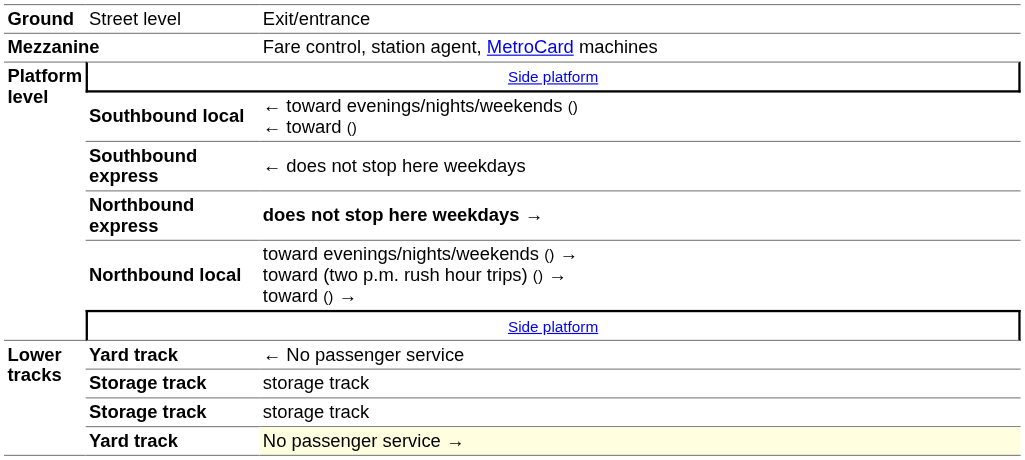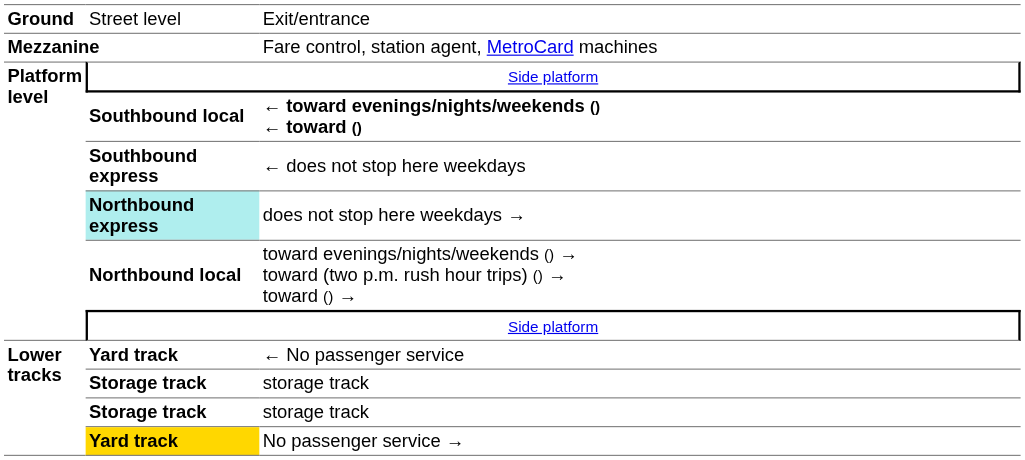(420, 116) normal -> (431, 116) bold
(142, 215) no background -> (142, 215) paleturquoise background
(403, 215) bold -> (394, 215) normal
(133, 440) no background -> (133, 440) gold background
(364, 440) lightyellow background -> (363, 440) no background
